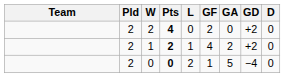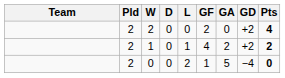columns swapped: (271, 13) <-> (171, 13)
